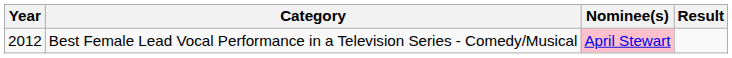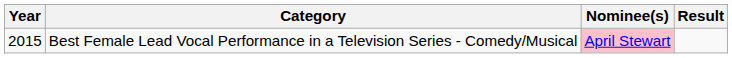(25, 40) 2012 -> (25, 40) 2015
